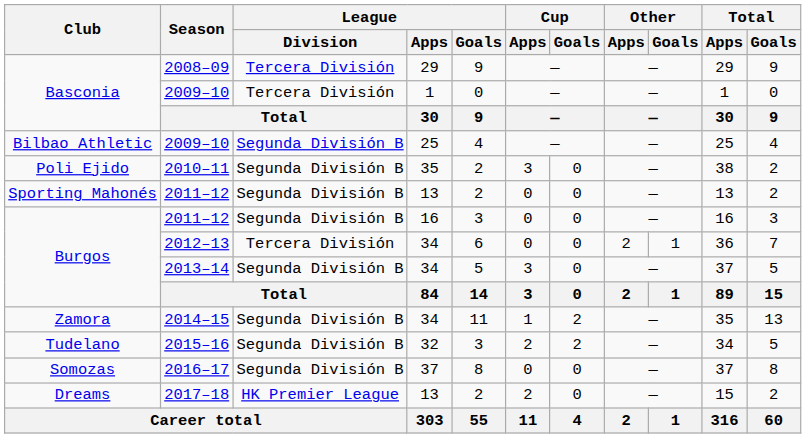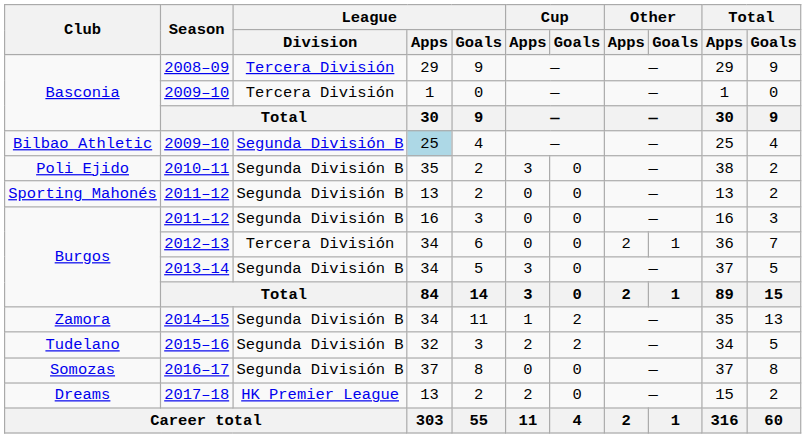(430, 143) no background -> (430, 143) lightblue background
